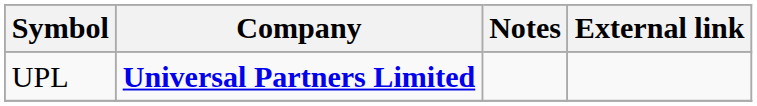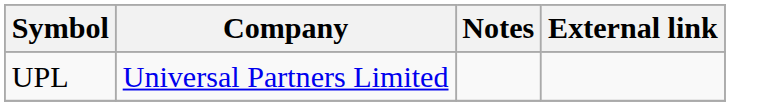(299, 76) bold -> (286, 76) normal
